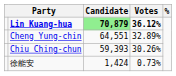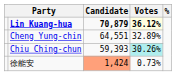(114, 24) lightgreen background -> (114, 24) no background
(146, 24) no background -> (146, 24) lightyellow background
(146, 50) no background -> (146, 50) paleturquoise background
(116, 63) no background -> (116, 63) lightsalmon background
